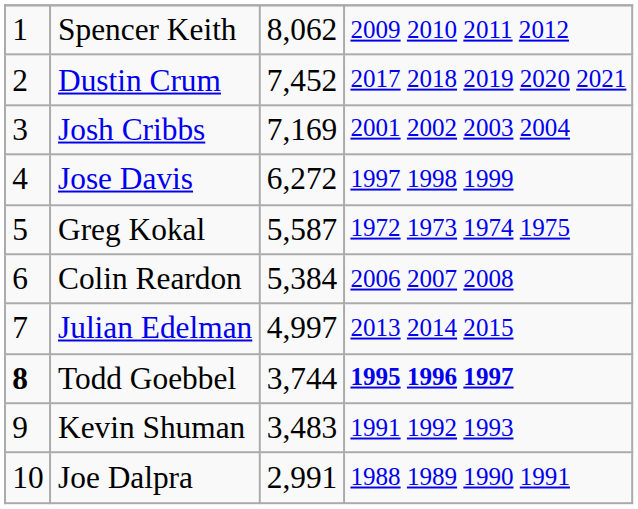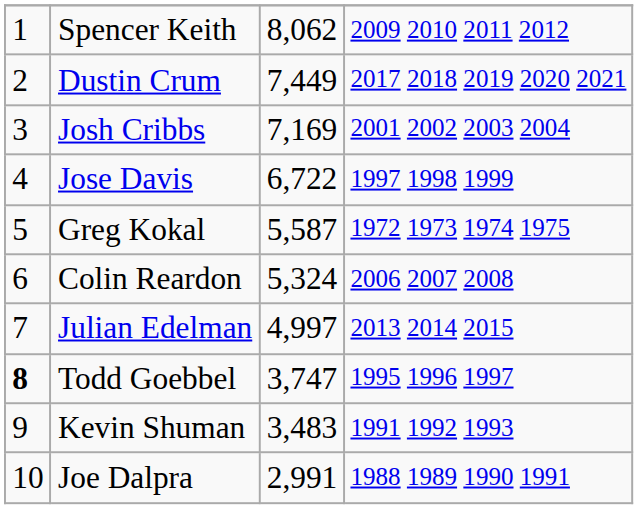(302, 79) 7,452 -> (302, 79) 7,449
(302, 178) 6,272 -> (302, 178) 6,722
(302, 278) 5,384 -> (302, 278) 5,324
(302, 377) 3,744 -> (302, 377) 3,747
(432, 377) bold -> (432, 377) normal
